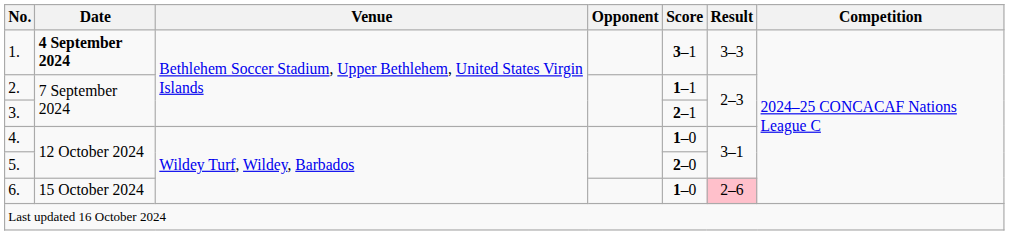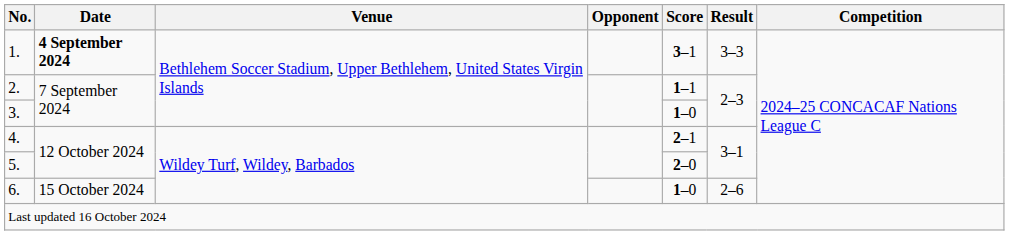(685, 112) 2–1 -> (685, 112) 1–0
(685, 138) 1–0 -> (685, 138) 2–1
(732, 190) pink background -> (732, 190) no background
